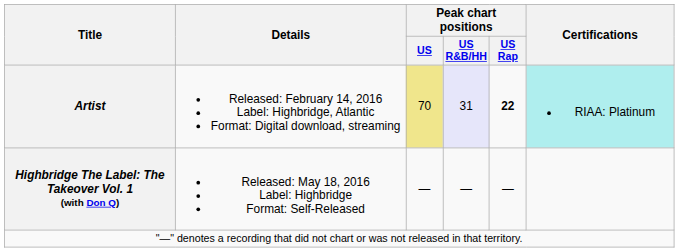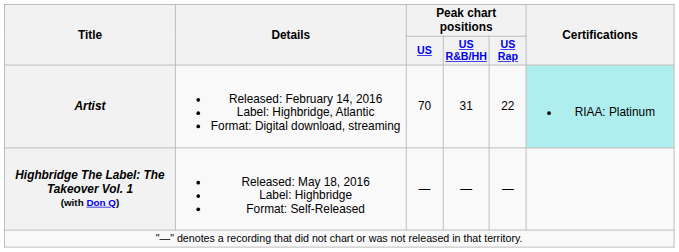(424, 106) khaki background -> (424, 106) no background
(466, 106) lavender background -> (466, 106) no background
(508, 106) bold -> (508, 106) normal
